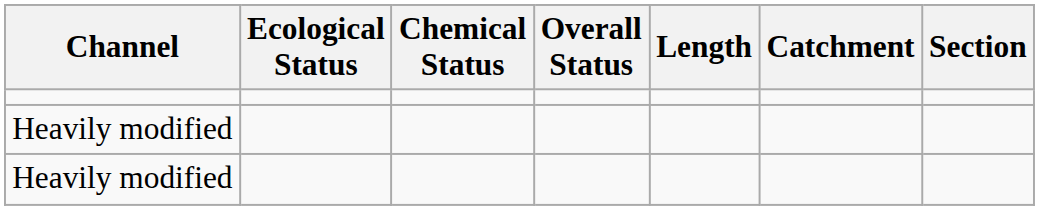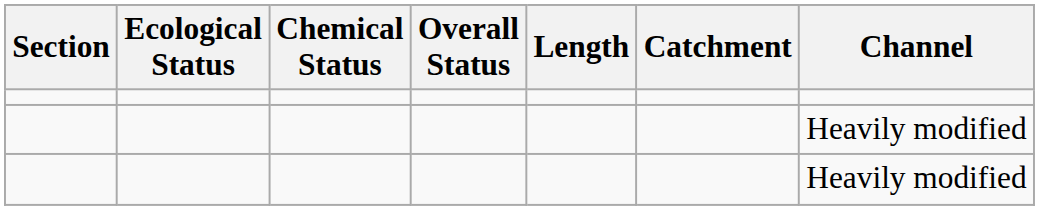columns swapped: (978, 47) <-> (122, 47)
